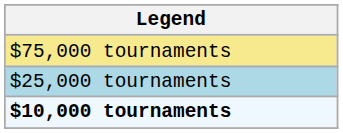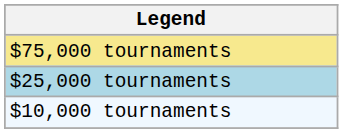(120, 112) bold -> (120, 112) normal
